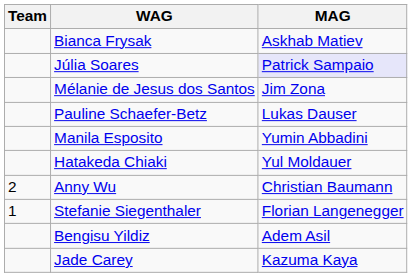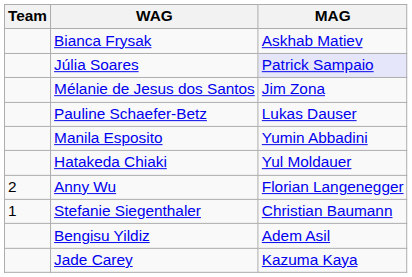(327, 187) Christian Baumann -> (333, 187) Florian Langenegger
(333, 211) Florian Langenegger -> (327, 211) Christian Baumann
